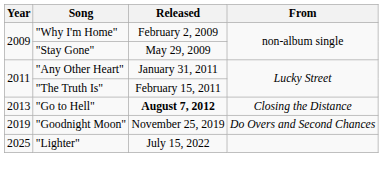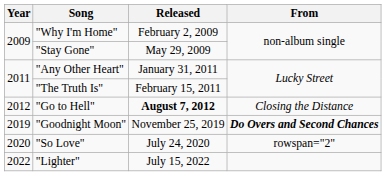(19, 106) 2013 -> (19, 106) 2012
(303, 124) normal -> (304, 124) bold
+ row: (60, 143)
(19, 143) 2025 -> (19, 161) 2022
